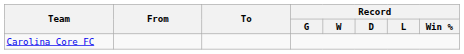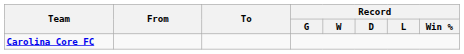(50, 41) normal -> (50, 41) bold
